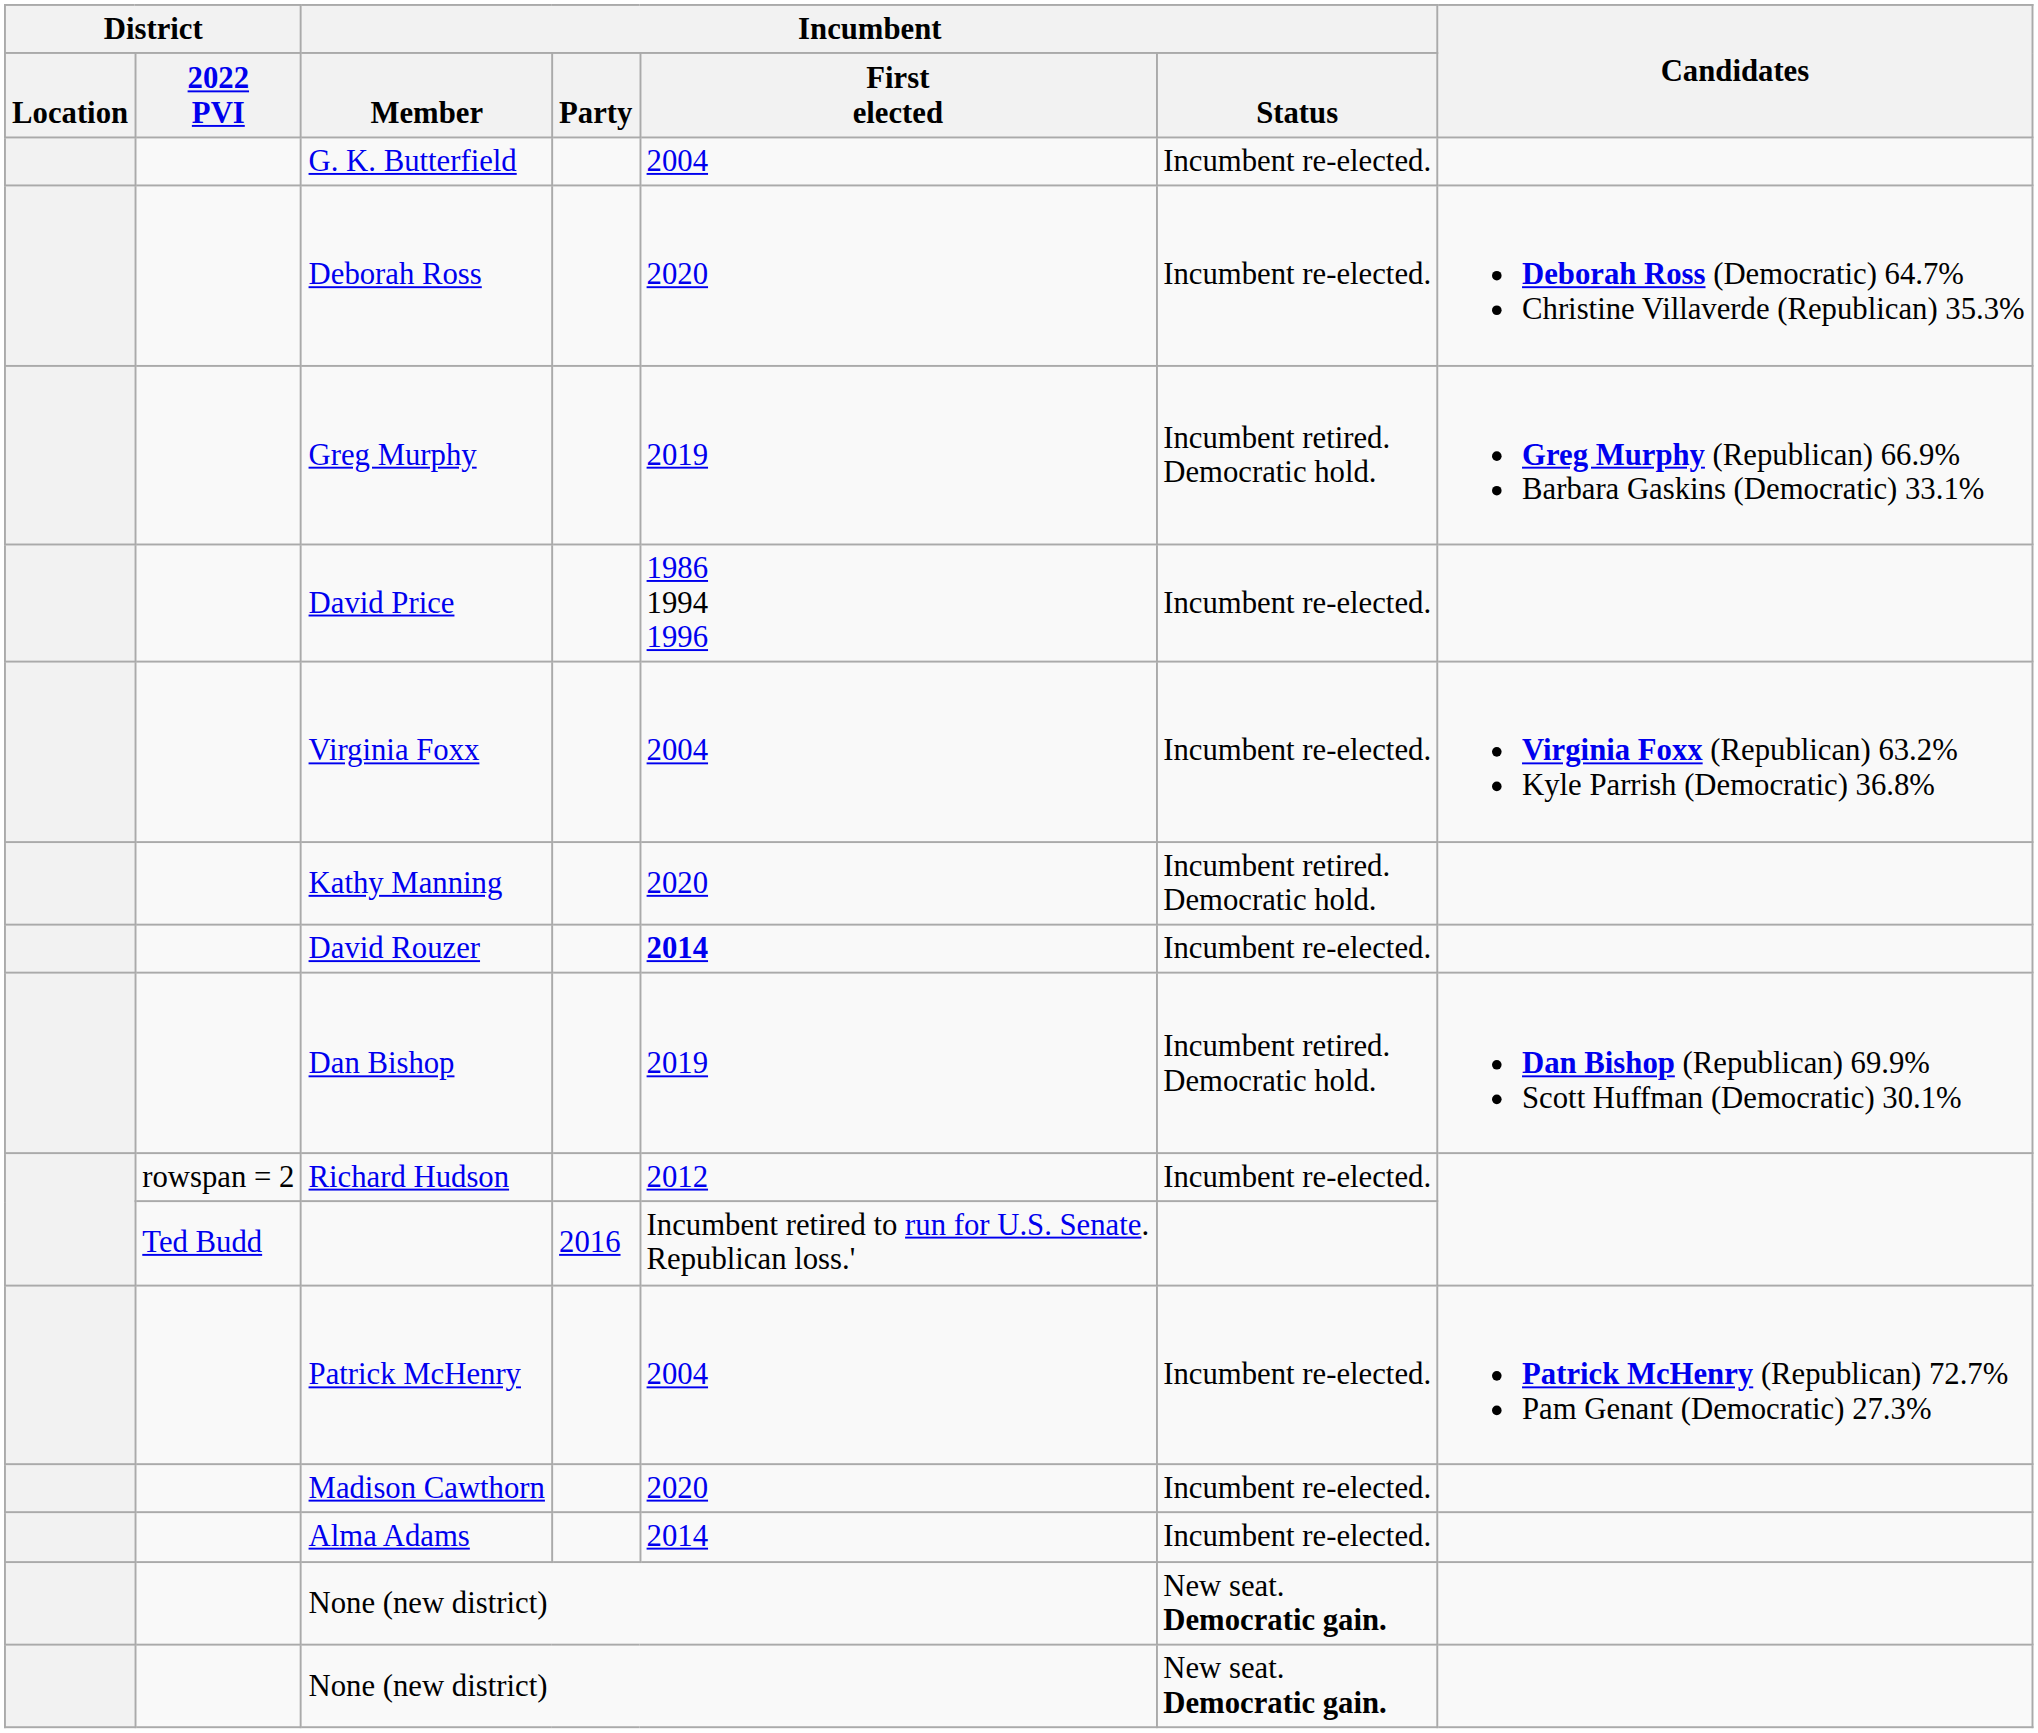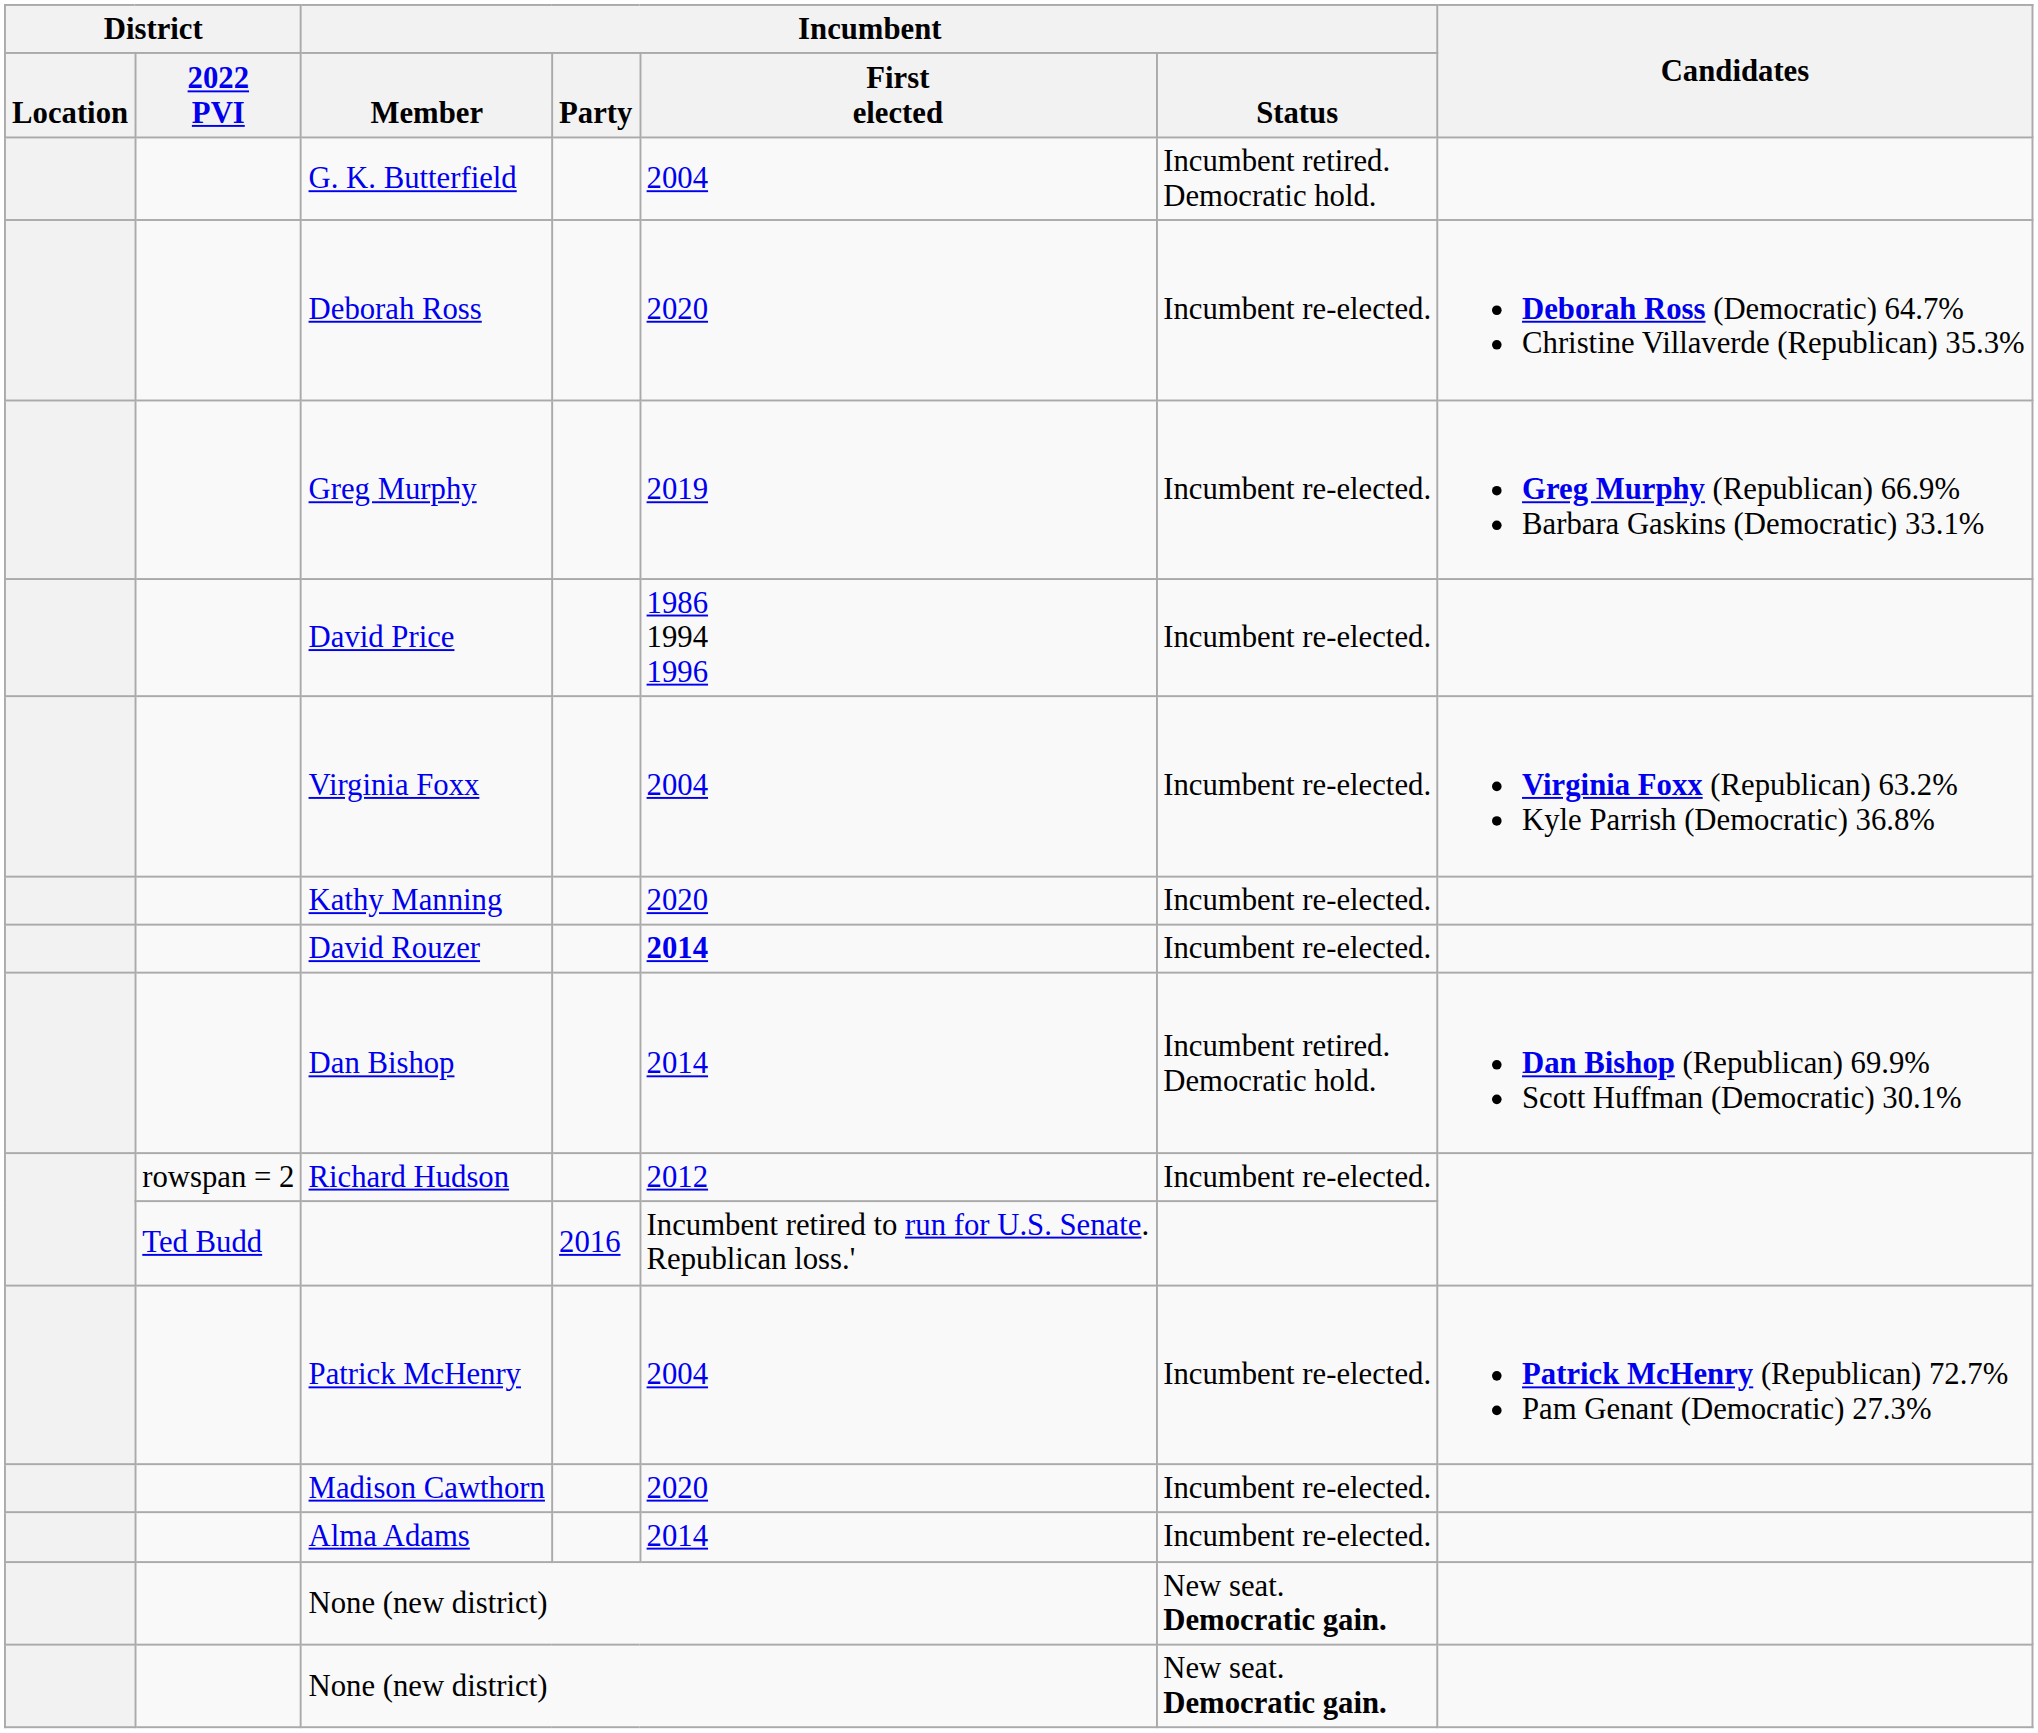(1297, 160) Incumbent re-elected. -> (1277, 178) Incumbent retired. Democratic hold.
(1277, 454) Incumbent retired. Democratic hold. -> (1297, 488) Incumbent re-elected.
(1277, 882) Incumbent retired. Democratic hold. -> (1297, 899) Incumbent re-elected.
(677, 1062) 2019 -> (677, 1062) 2014
